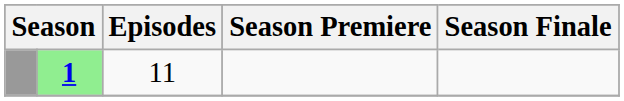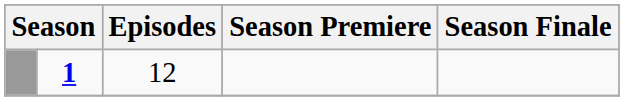(69, 72) lightgreen background -> (69, 72) no background
(162, 72) 11 -> (162, 72) 12
